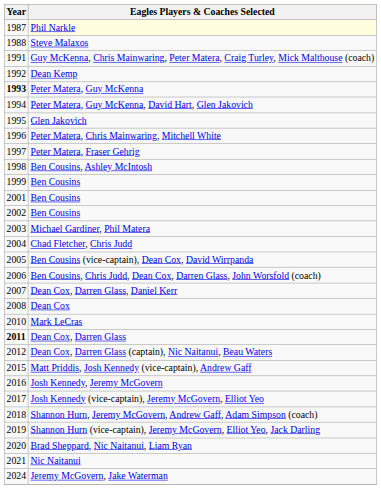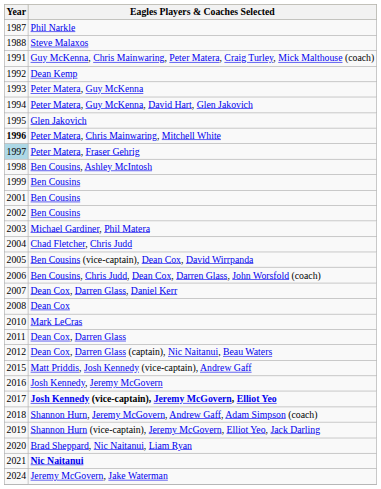(53, 27) lightyellow background -> (53, 27) no background
(16, 89) bold -> (16, 89) normal
(16, 136) normal -> (16, 136) bold
(16, 151) no background -> (16, 151) lightblue background
(16, 337) bold -> (16, 337) normal
(147, 399) normal -> (154, 399) bold
(56, 461) normal -> (57, 461) bold
